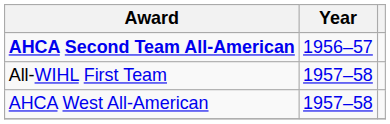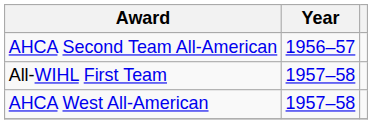(152, 47) bold -> (143, 47) normal
